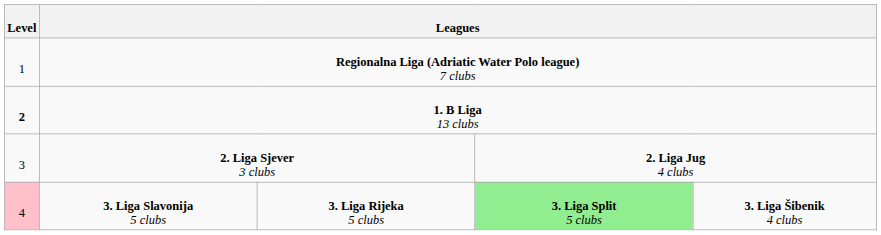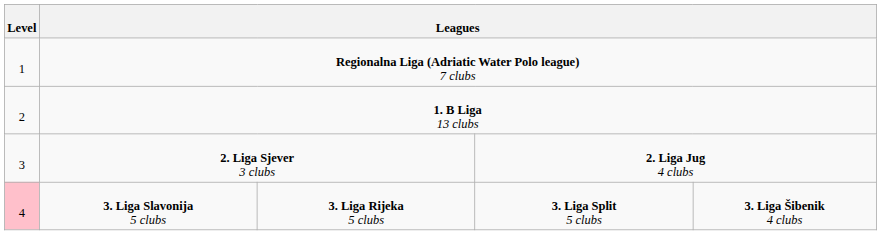(22, 117) bold -> (22, 117) normal
(584, 212) lightgreen background -> (584, 212) no background
